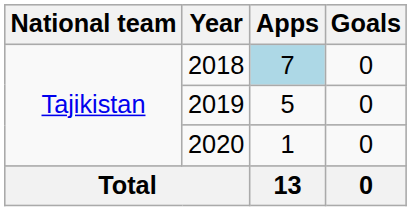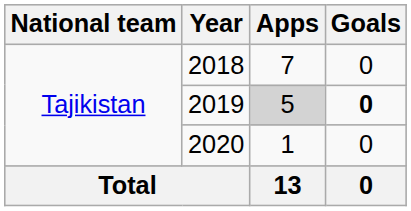(288, 64) lightblue background -> (288, 64) no background
(288, 104) no background -> (288, 104) lightgrey background
(366, 104) normal -> (366, 104) bold
